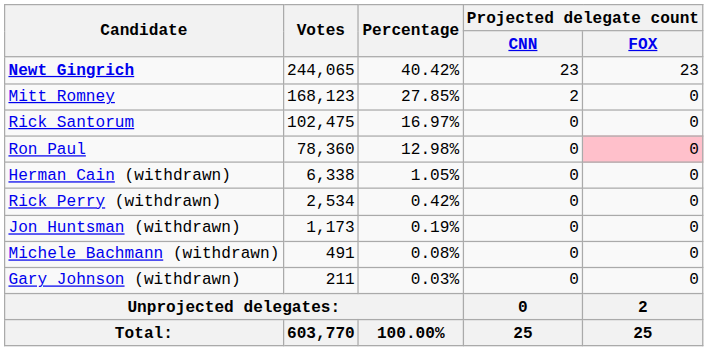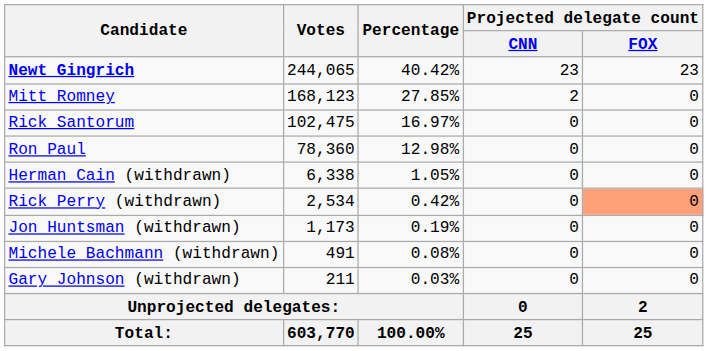(694, 149) pink background -> (694, 149) no background
(694, 202) no background -> (694, 202) lightsalmon background
